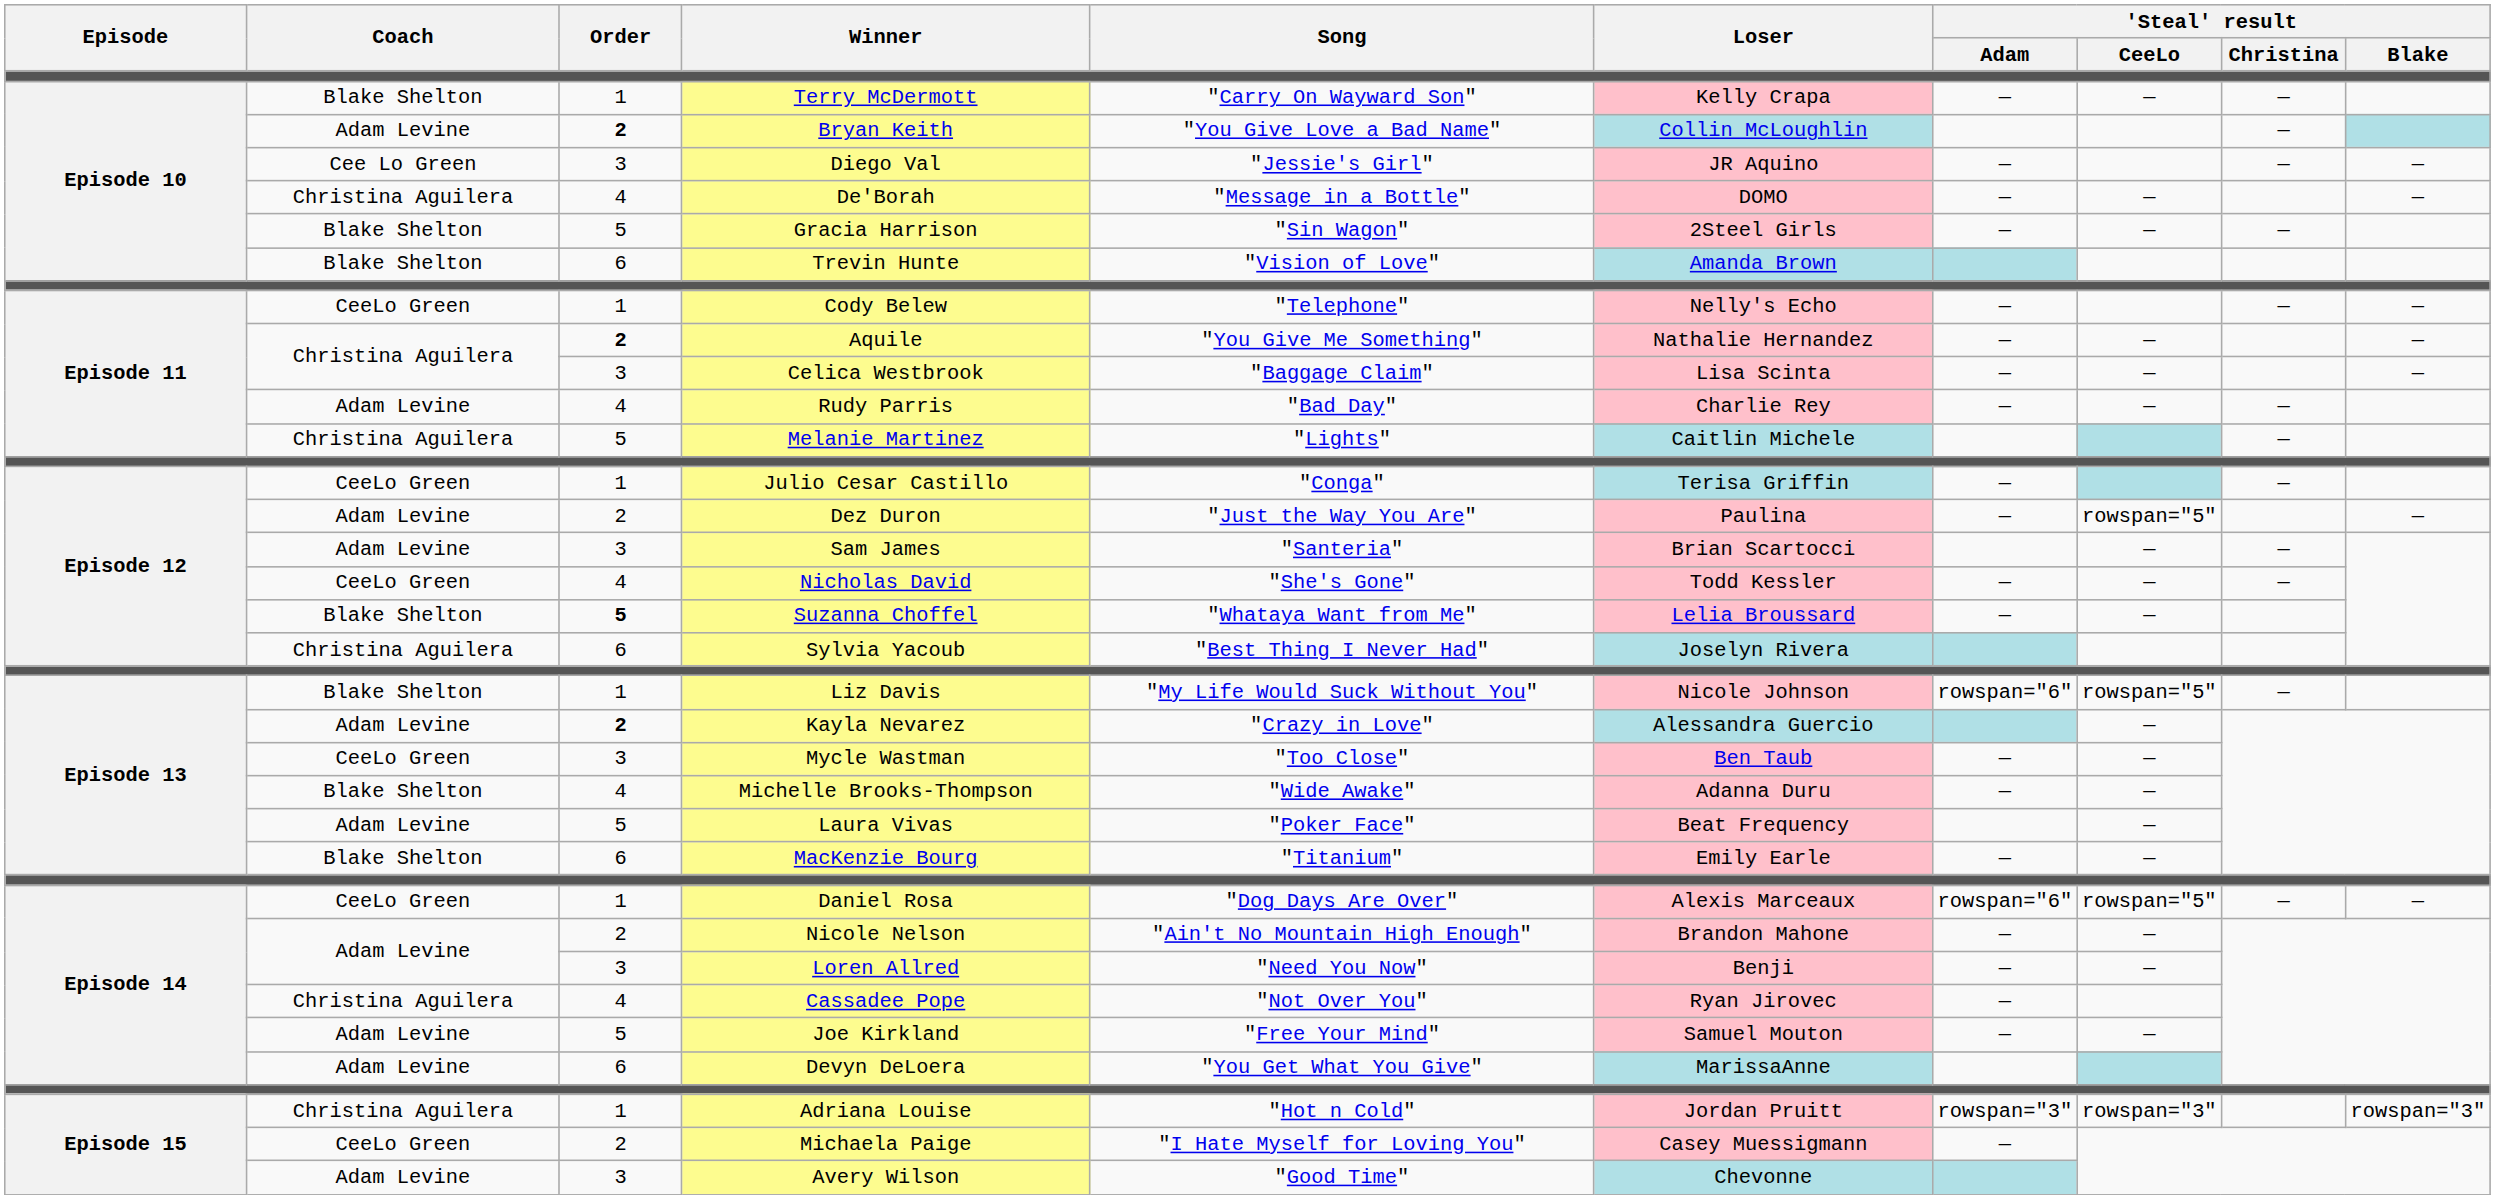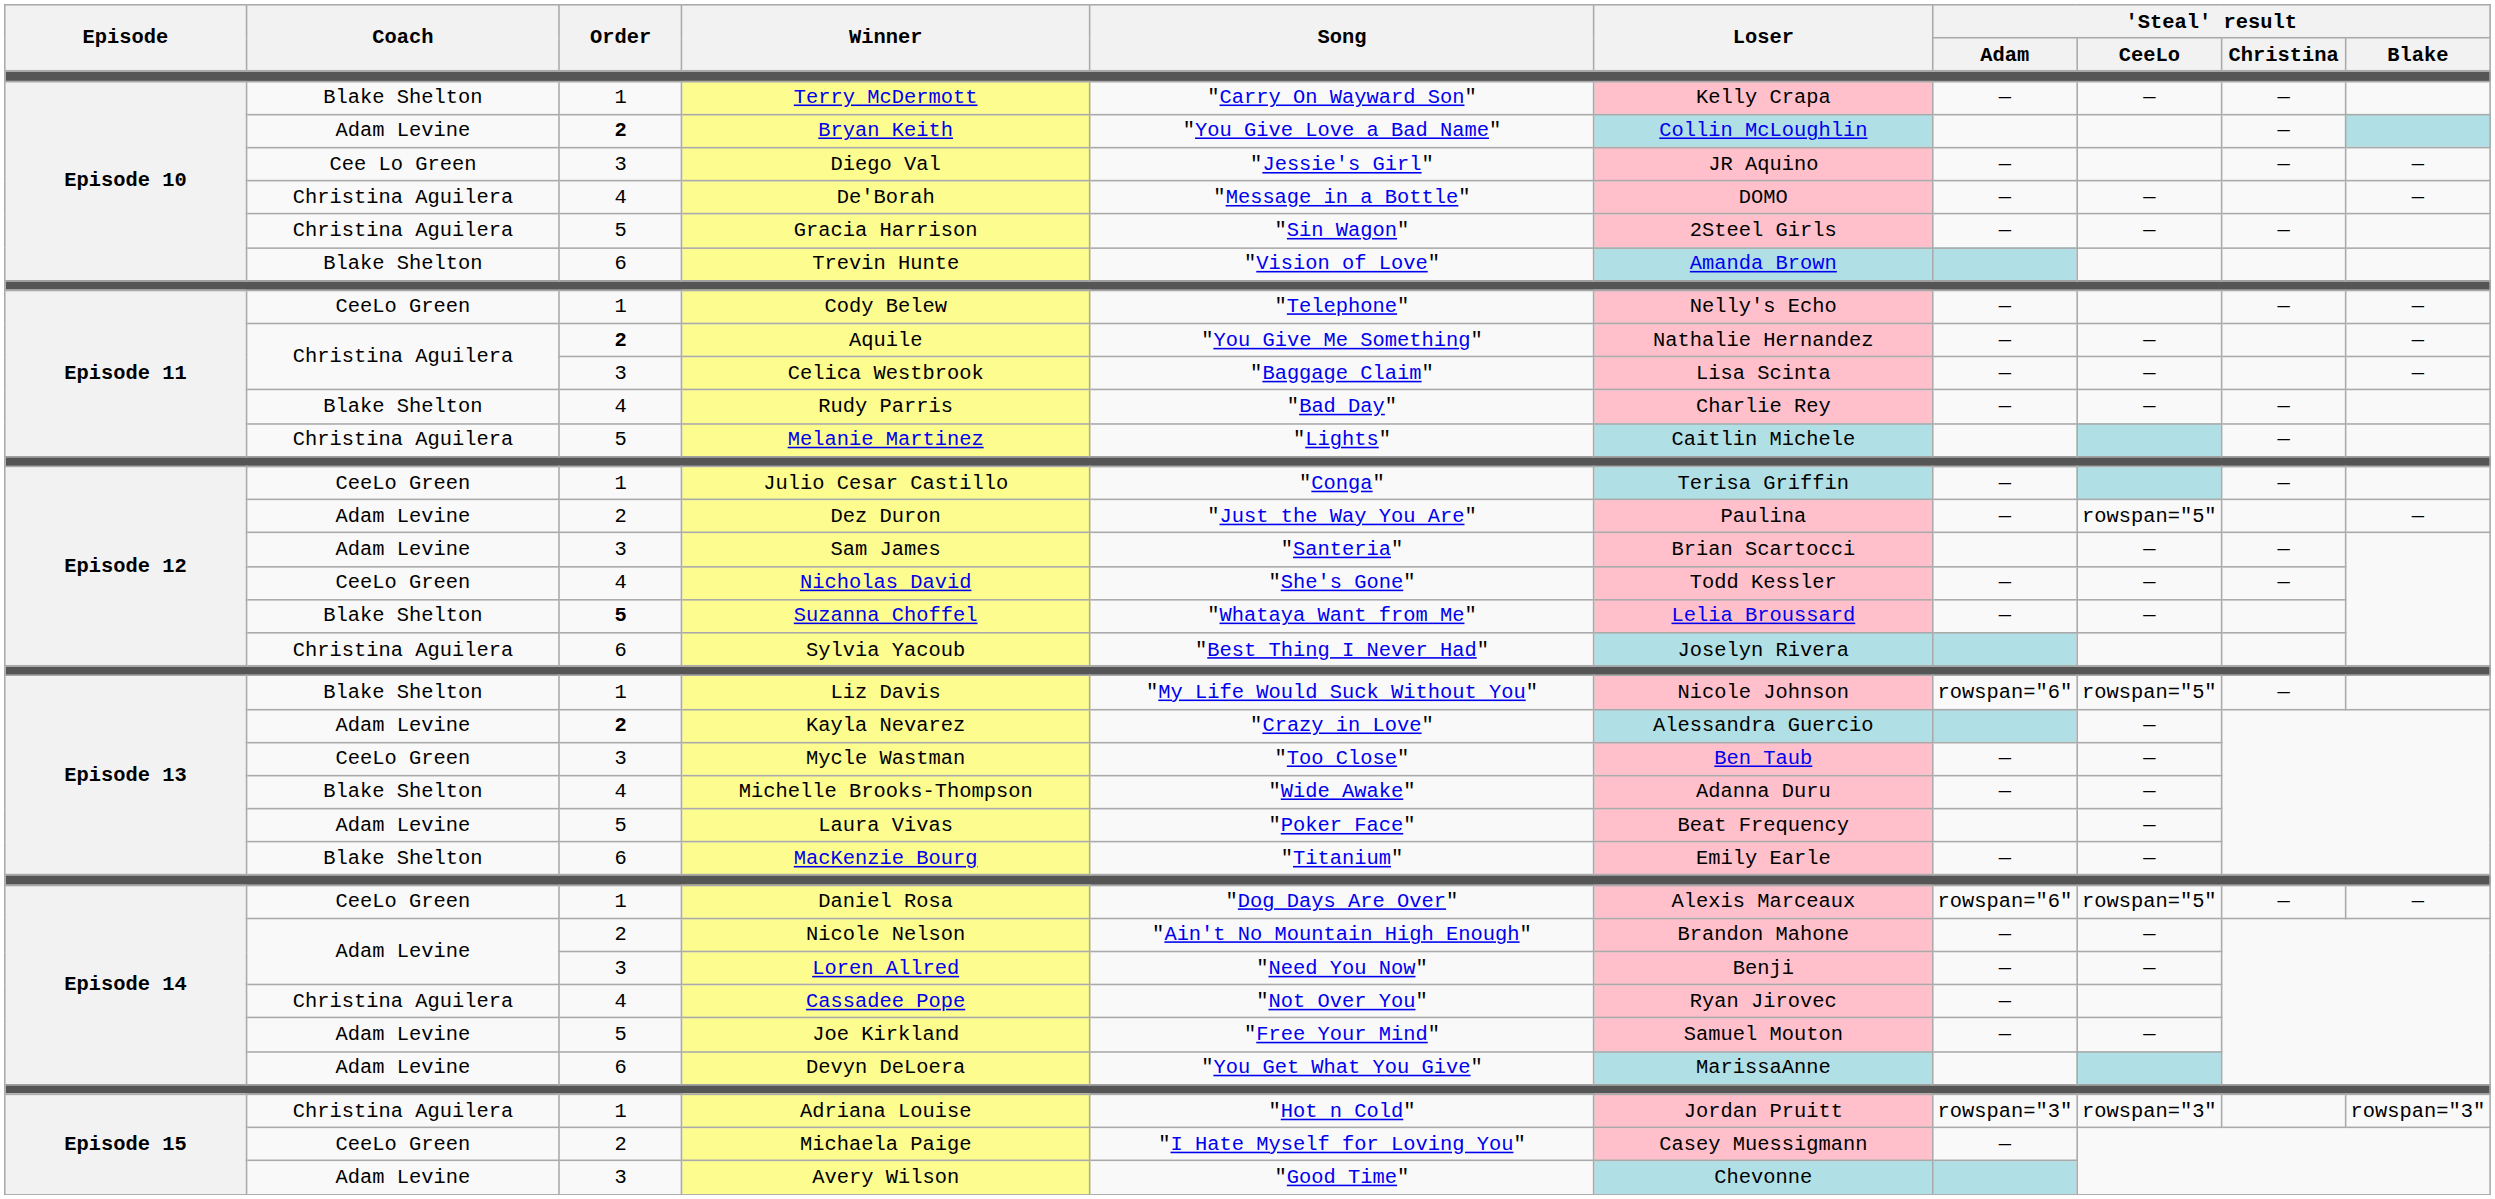(403, 231) Blake Shelton -> (403, 231) Christina Aguilera
(403, 407) Adam Levine -> (403, 407) Blake Shelton
